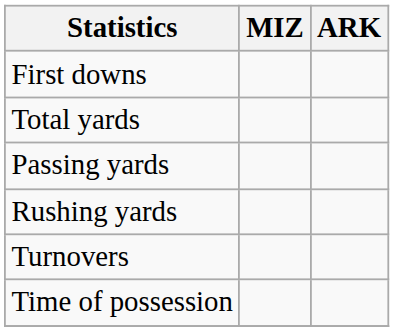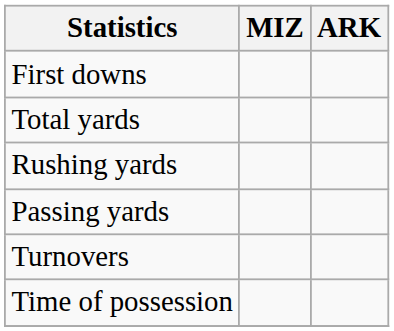rows swapped: (94, 210) <-> (90, 165)
